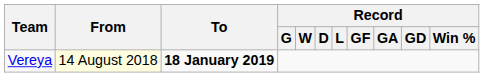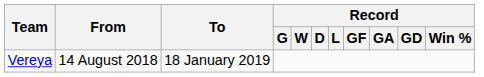(108, 60) lightyellow background -> (108, 60) no background
(219, 60) bold -> (217, 60) normal
